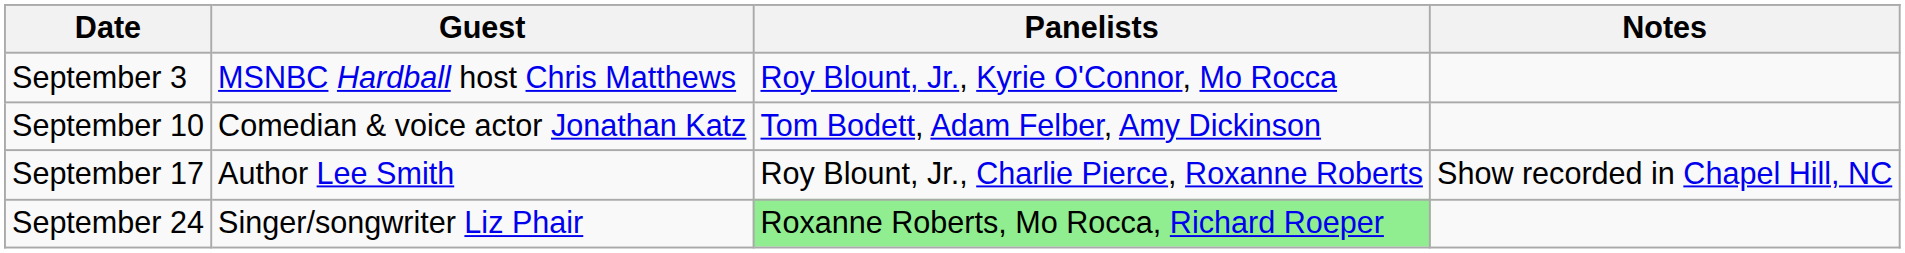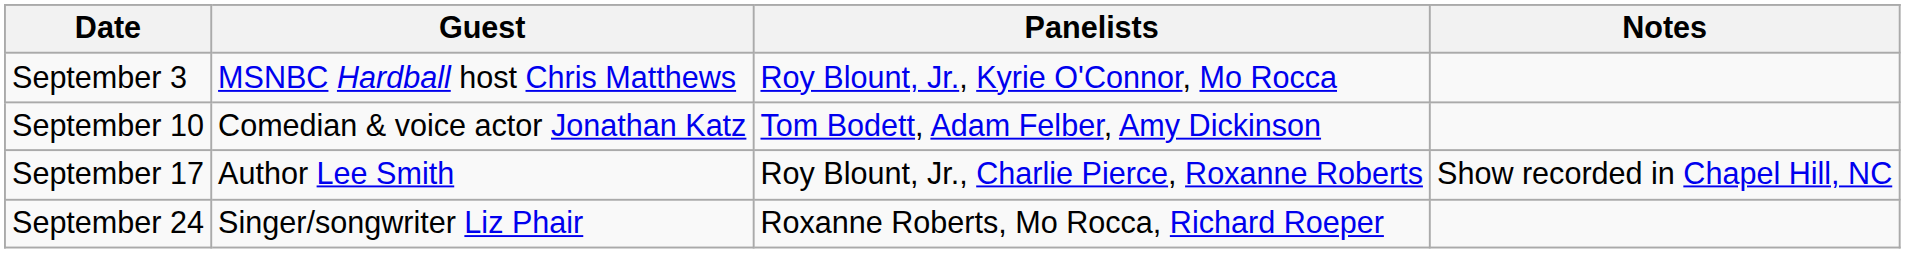(1072, 222) lightgreen background -> (1072, 222) no background
